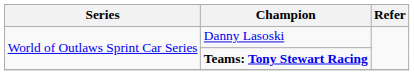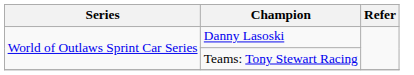(286, 58) bold -> (281, 58) normal
